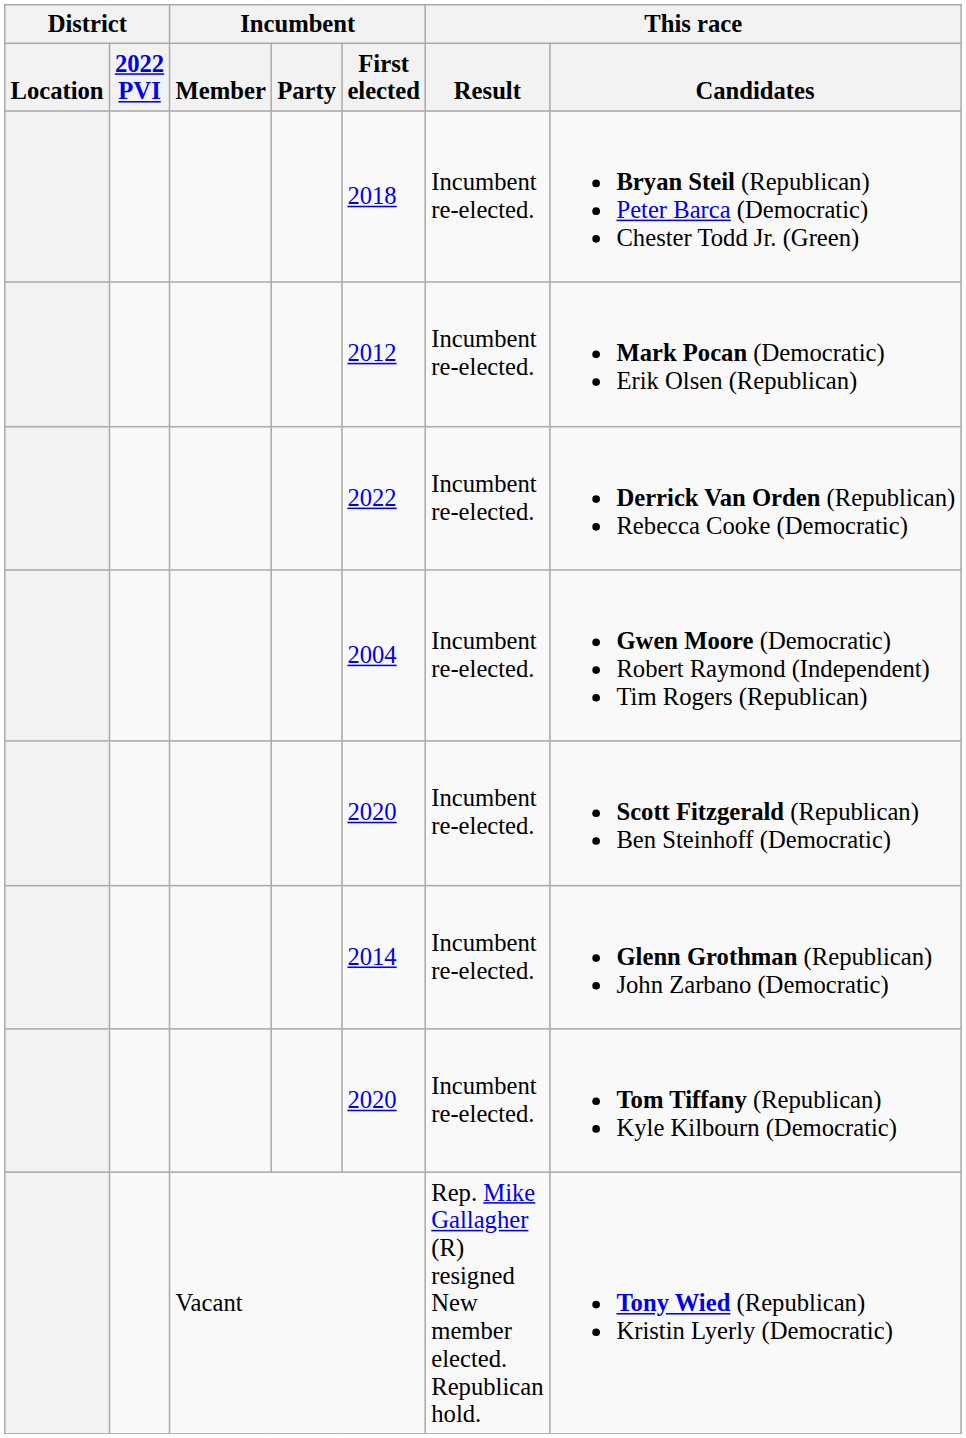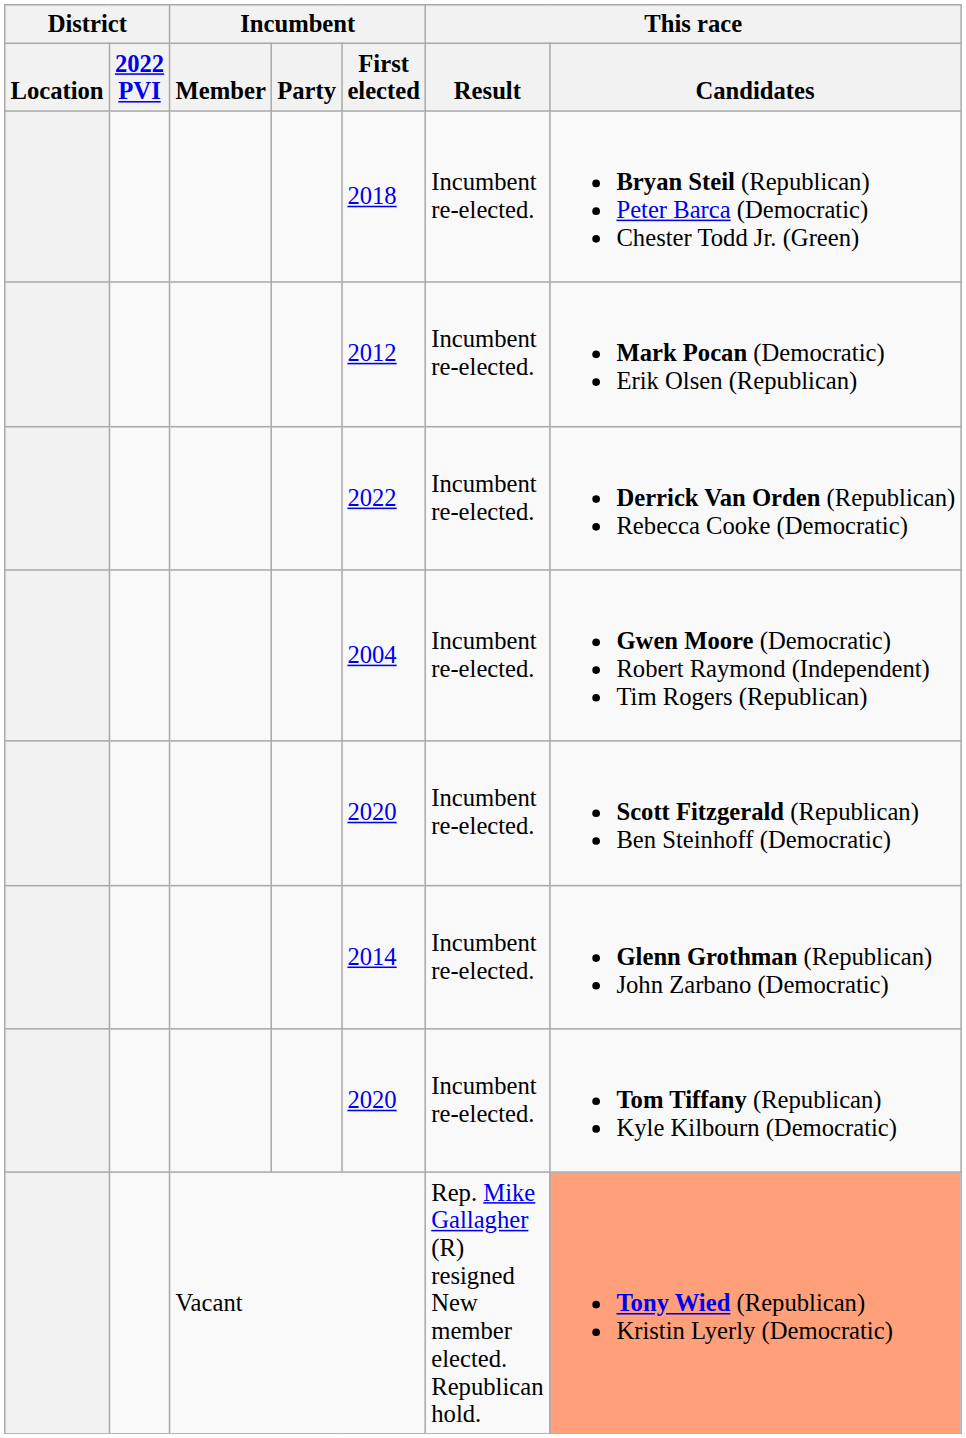(755, 1317) no background -> (755, 1317) lightsalmon background
